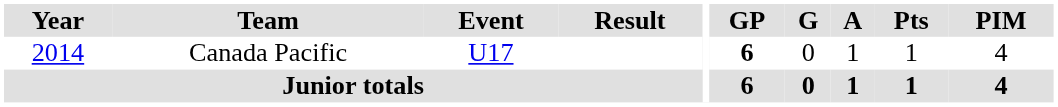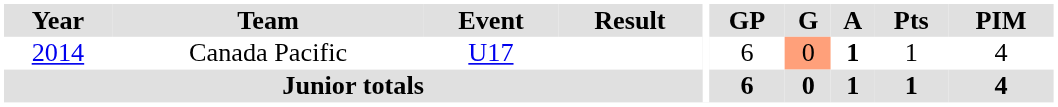(747, 52) bold -> (747, 52) normal
(808, 52) no background -> (808, 52) lightsalmon background
(853, 52) normal -> (853, 52) bold
